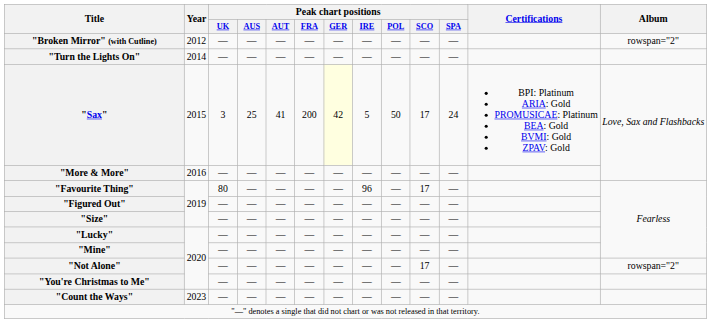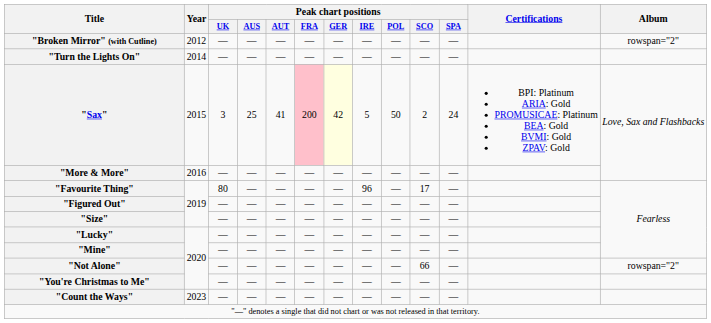(309, 115) no background -> (309, 115) pink background
(425, 115) 17 -> (425, 115) 2
(425, 266) 17 -> (425, 266) 66
